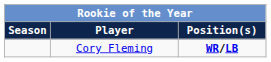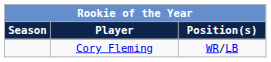(222, 48) bold -> (222, 48) normal
